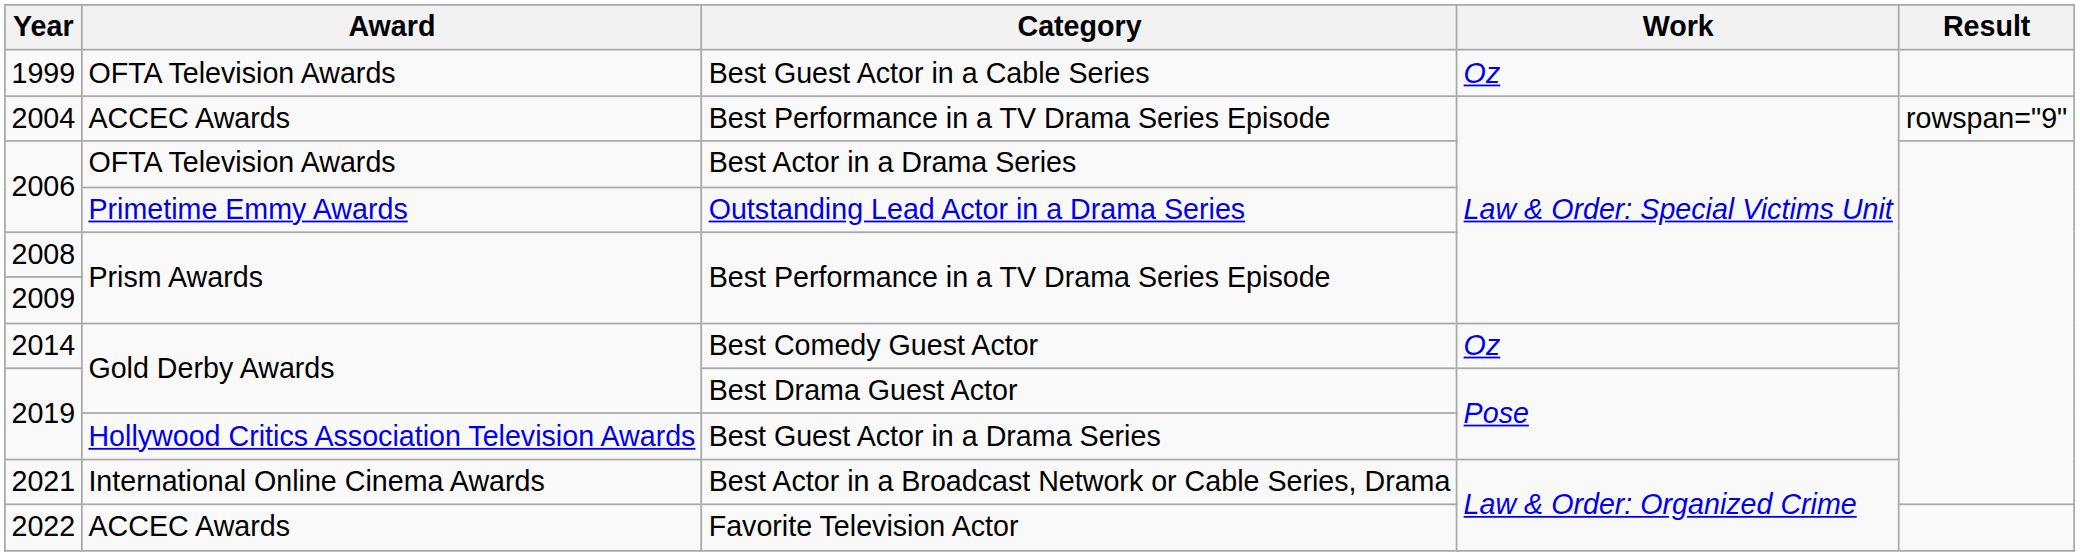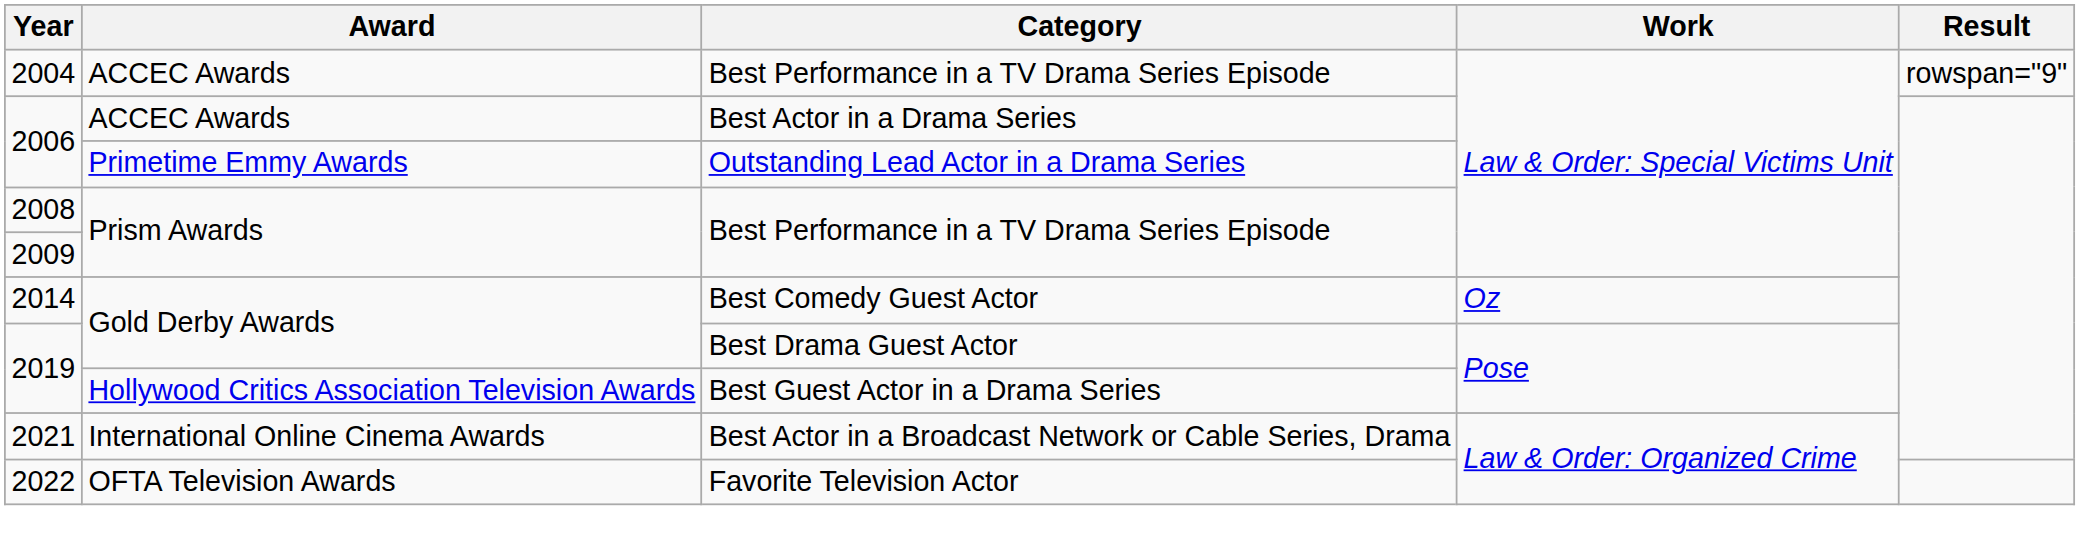- row: (43, 72)
(242, 163) OFTA Television Awards -> (189, 118) ACCEC Awards
(189, 526) ACCEC Awards -> (242, 481) OFTA Television Awards
